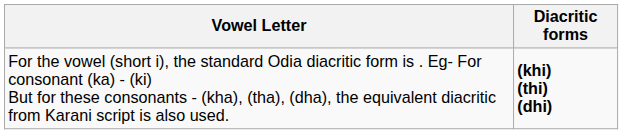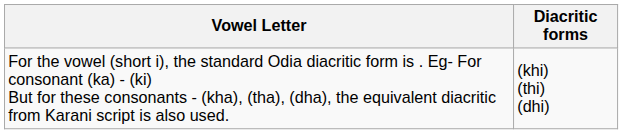(535, 88) bold -> (533, 88) normal
